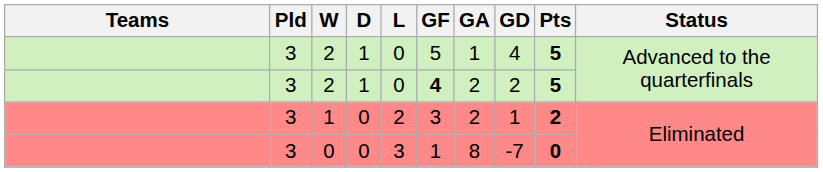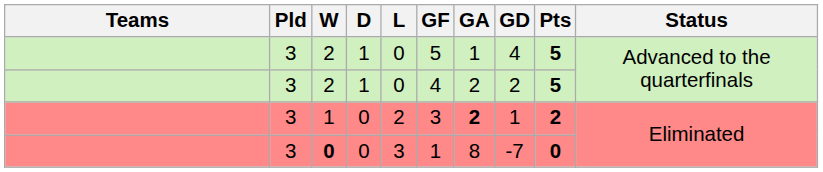(435, 85) bold -> (435, 85) normal
(474, 118) normal -> (474, 118) bold
(329, 150) normal -> (329, 150) bold
